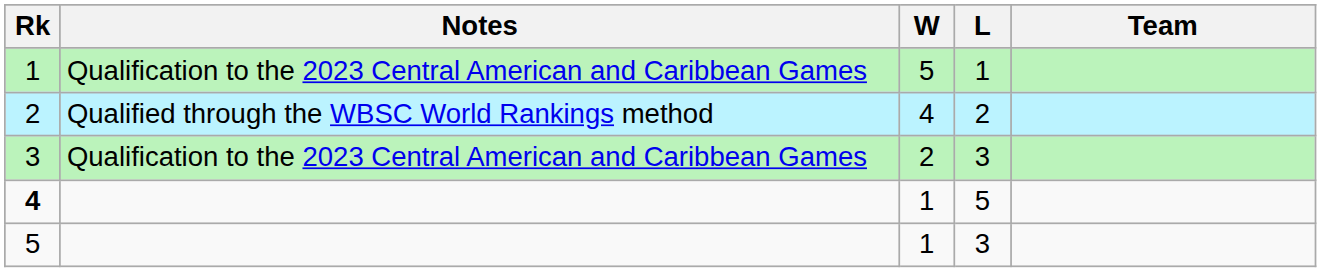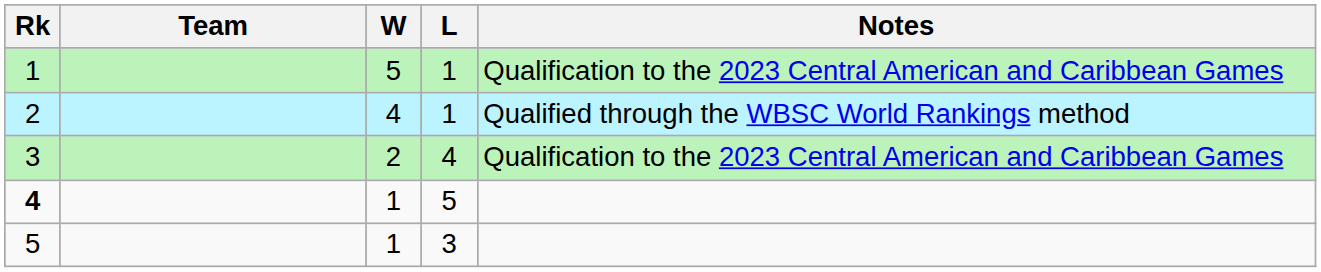columns swapped: (1163, 26) <-> (480, 26)
(982, 113) 2 -> (449, 113) 1
(982, 157) 3 -> (449, 157) 4
